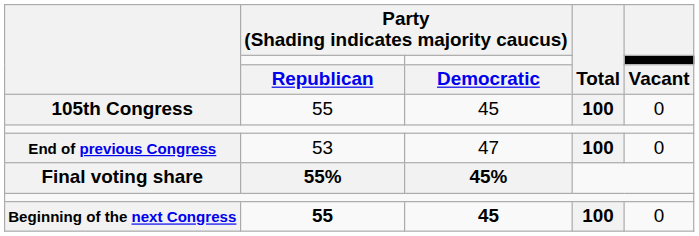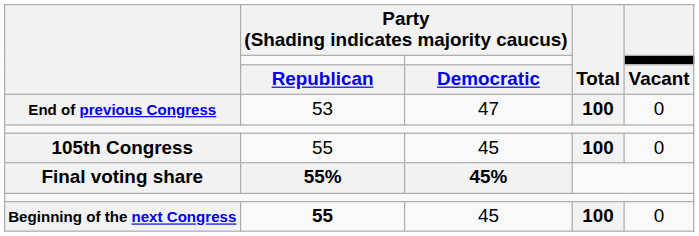rows swapped: (122, 148) <-> (122, 109)
(488, 216) bold -> (488, 216) normal
